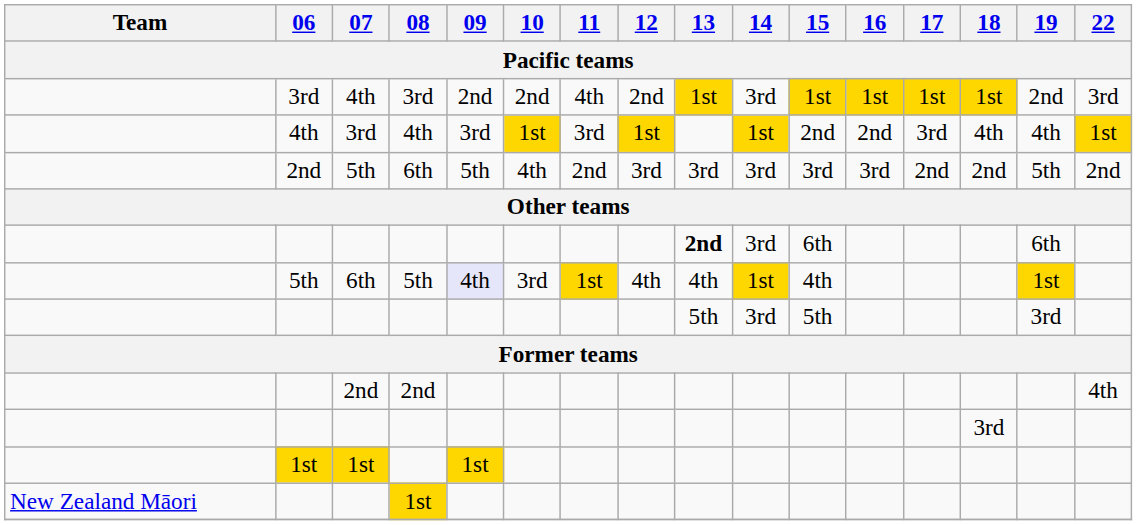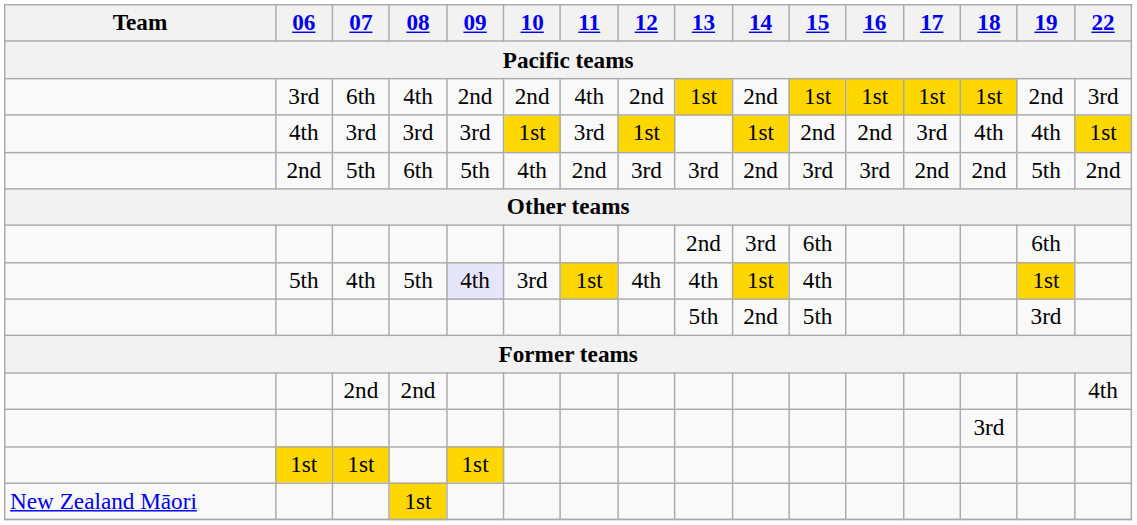(361, 96) 4th -> (361, 96) 6th
(418, 96) 3rd -> (418, 96) 4th
(761, 96) 3rd -> (761, 96) 2nd
(418, 133) 4th -> (418, 133) 3rd
(761, 170) 3rd -> (761, 170) 2nd
(703, 243) bold -> (703, 243) normal
(361, 280) 6th -> (361, 280) 4th
(761, 317) 3rd -> (761, 317) 2nd
